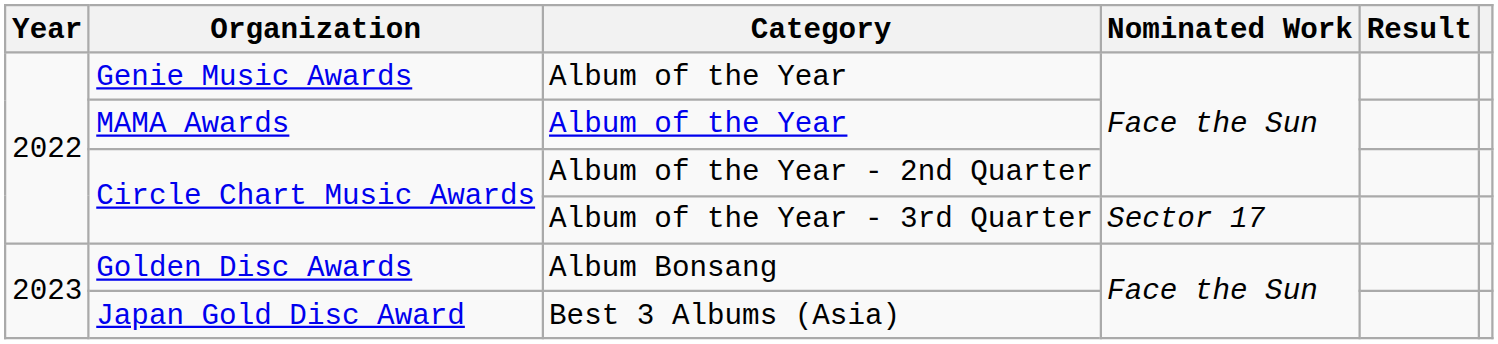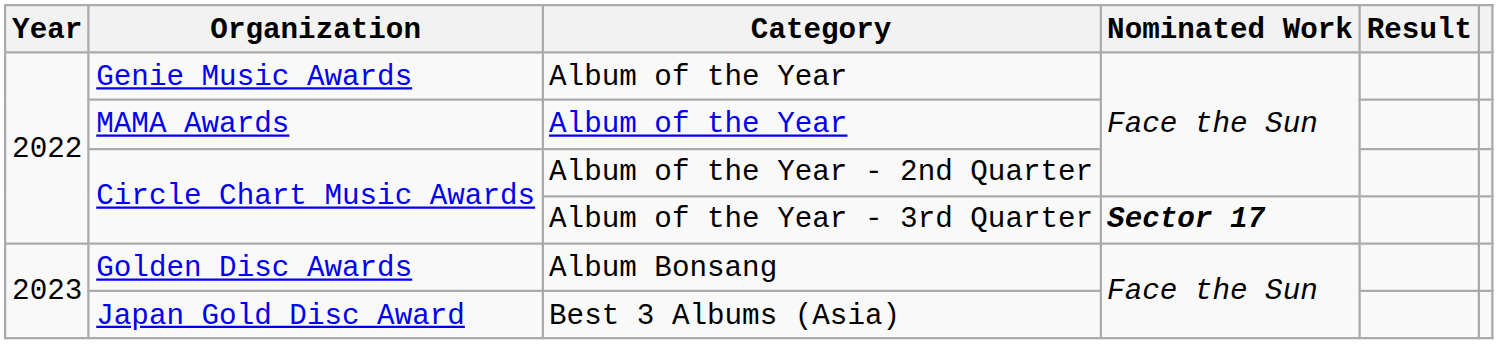(1186, 220) normal -> (1186, 220) bold
